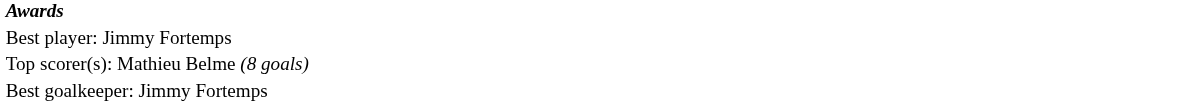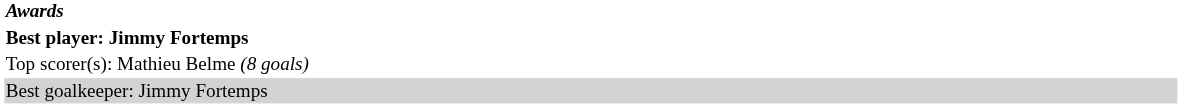(119, 37) normal -> (127, 37) bold
(137, 90) no background -> (137, 90) lightgrey background
